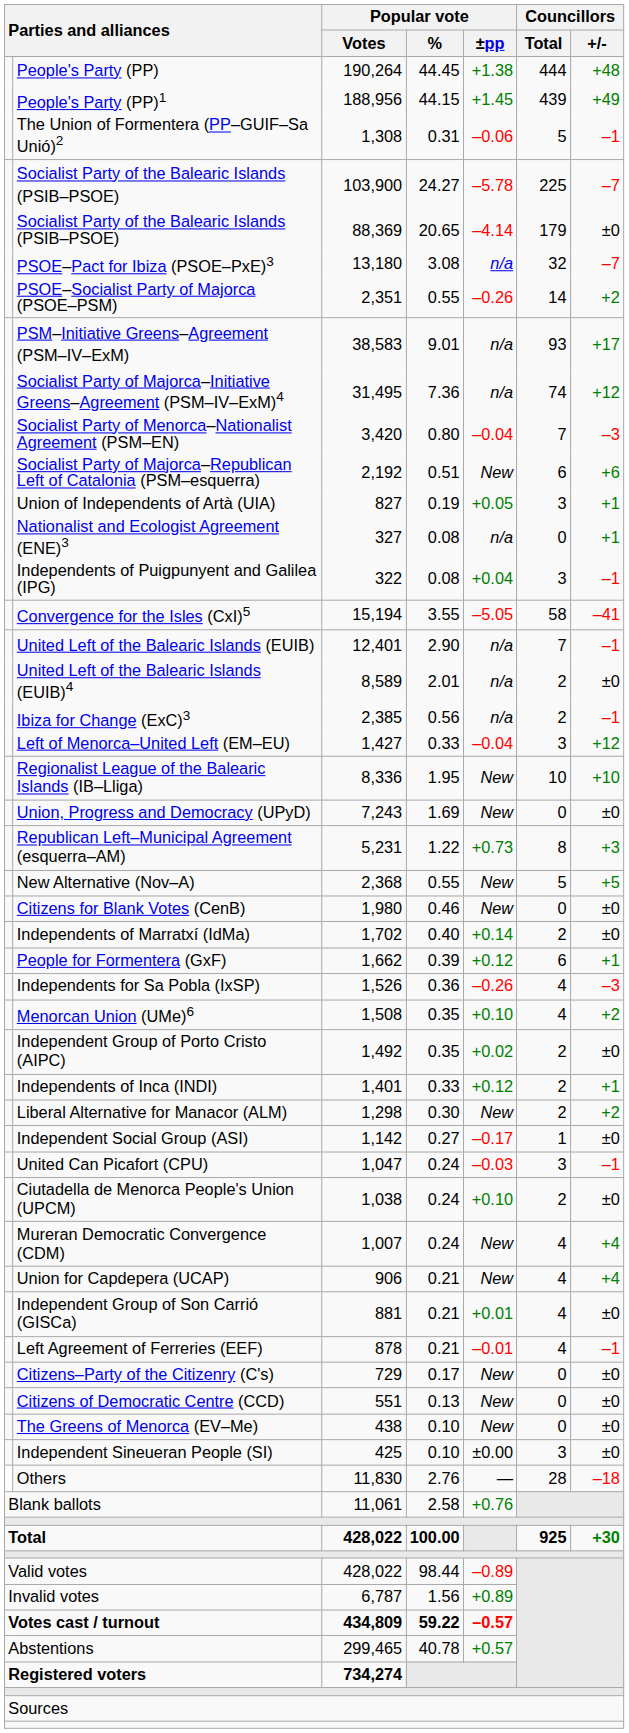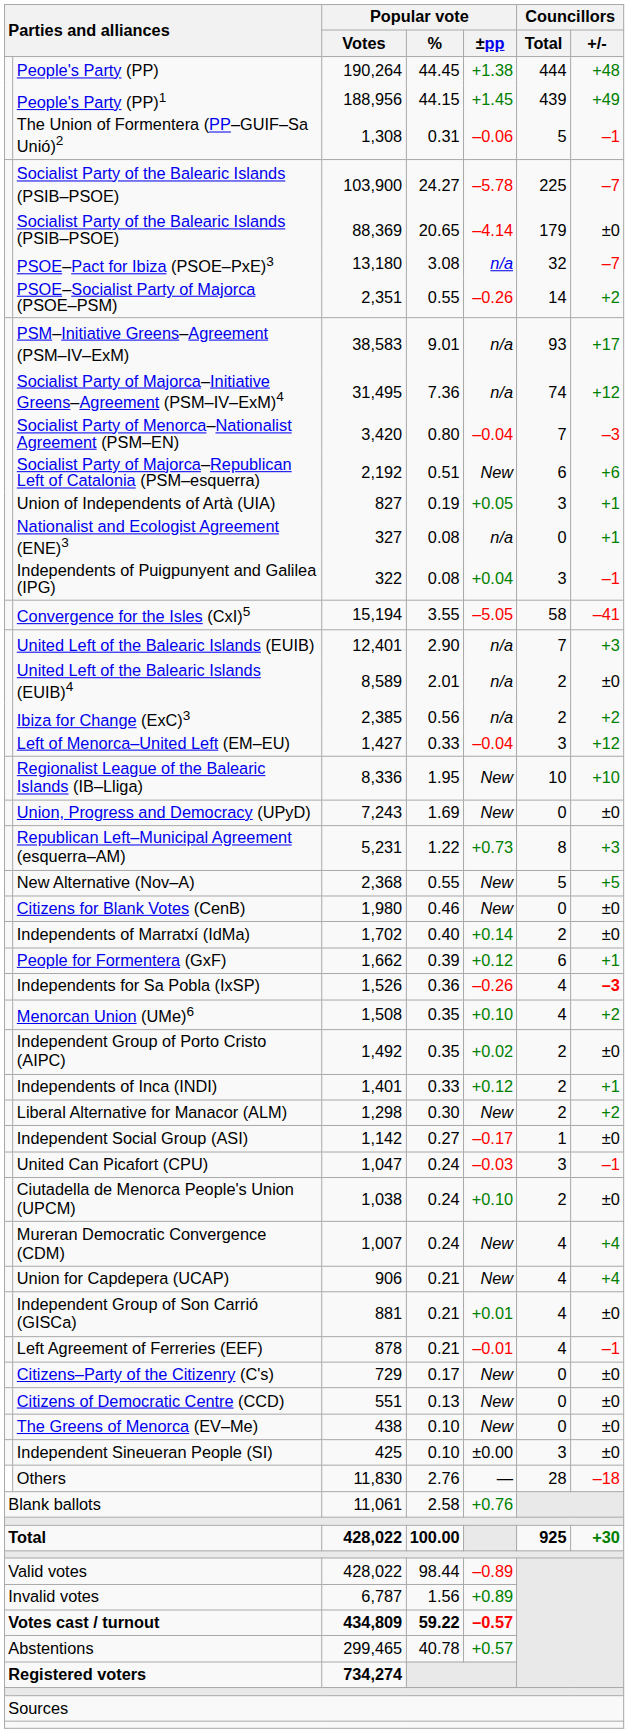(611, 645) –1 -> (611, 645) +3
(611, 718) –1 -> (611, 718) +2
(611, 986) normal -> (611, 986) bold
